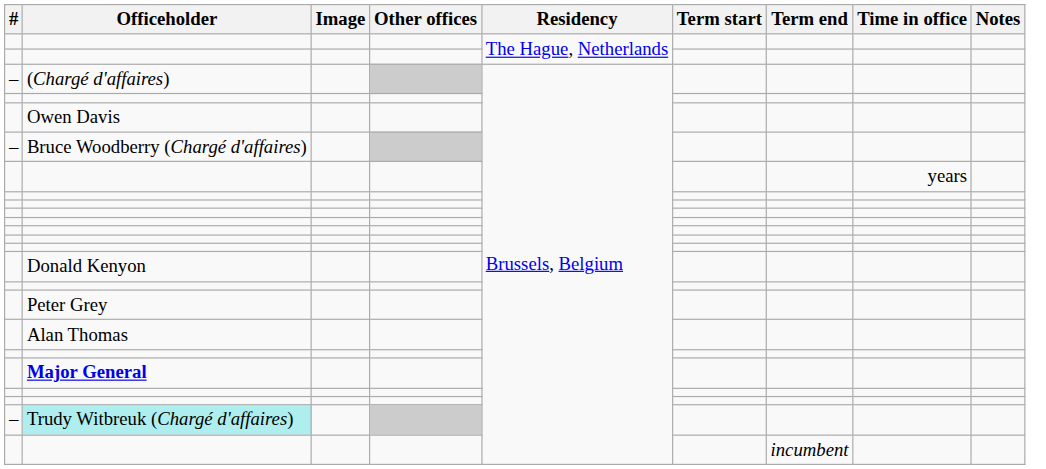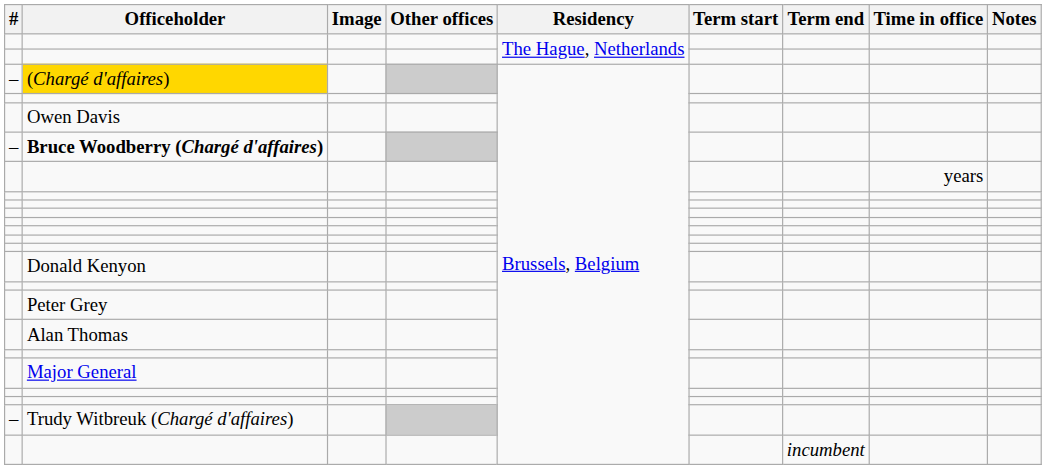(98, 78) no background -> (98, 78) gold background
(167, 146) normal -> (175, 146) bold
(87, 372) bold -> (82, 372) normal
(160, 419) paleturquoise background -> (160, 419) no background
